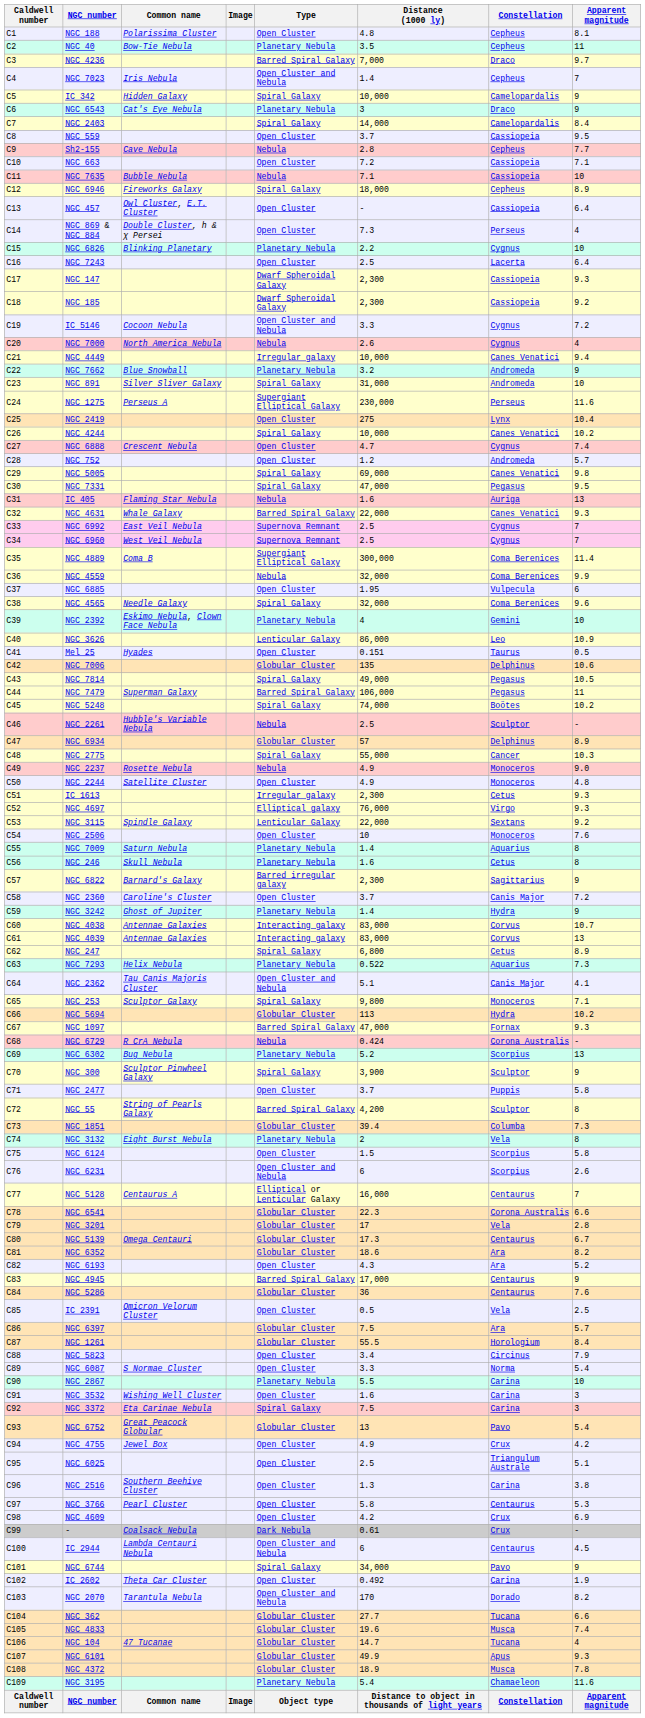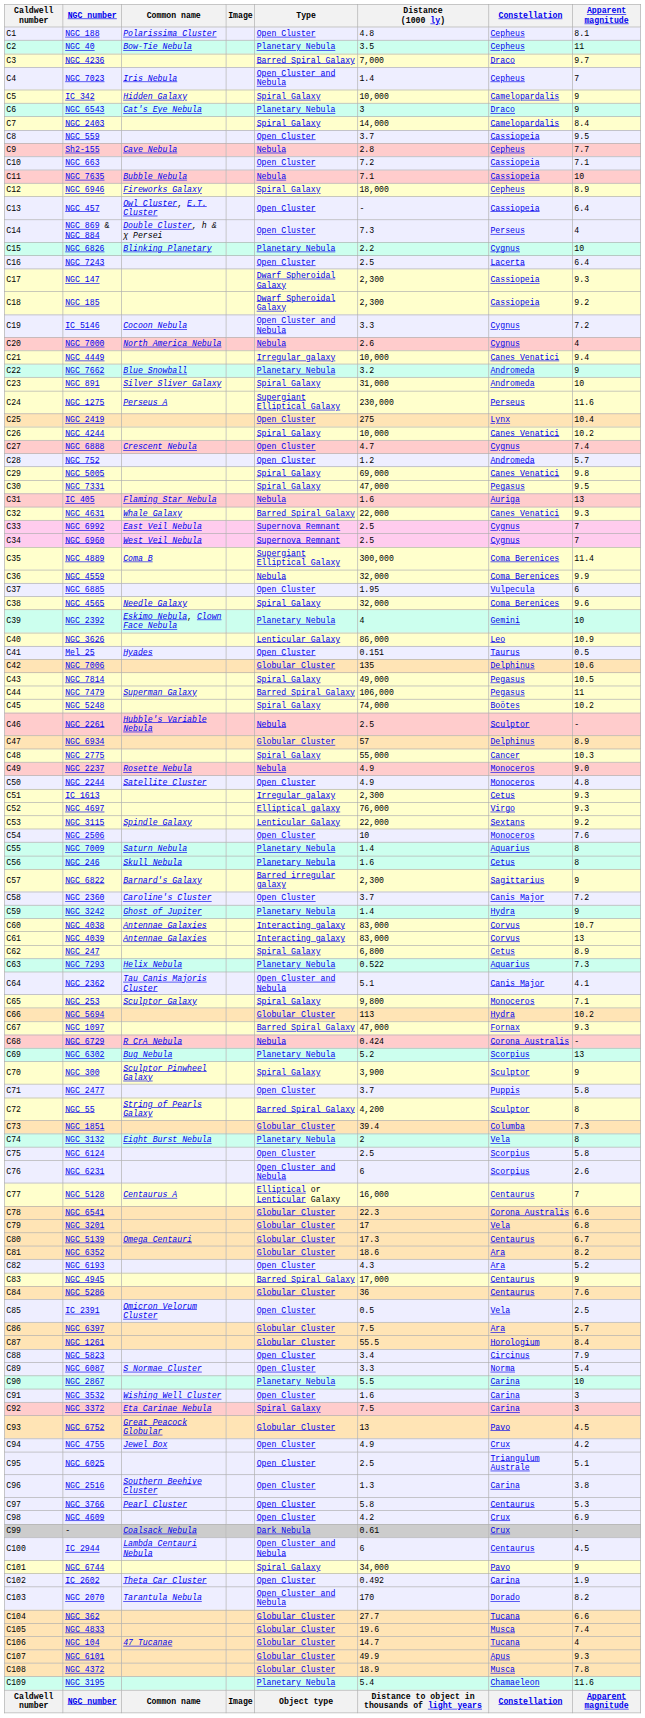(367, 1154) 1.5 -> (367, 1154) 2.5
(582, 1226) 2.8 -> (582, 1226) 6.8
(582, 1427) 5.4 -> (582, 1427) 4.5
